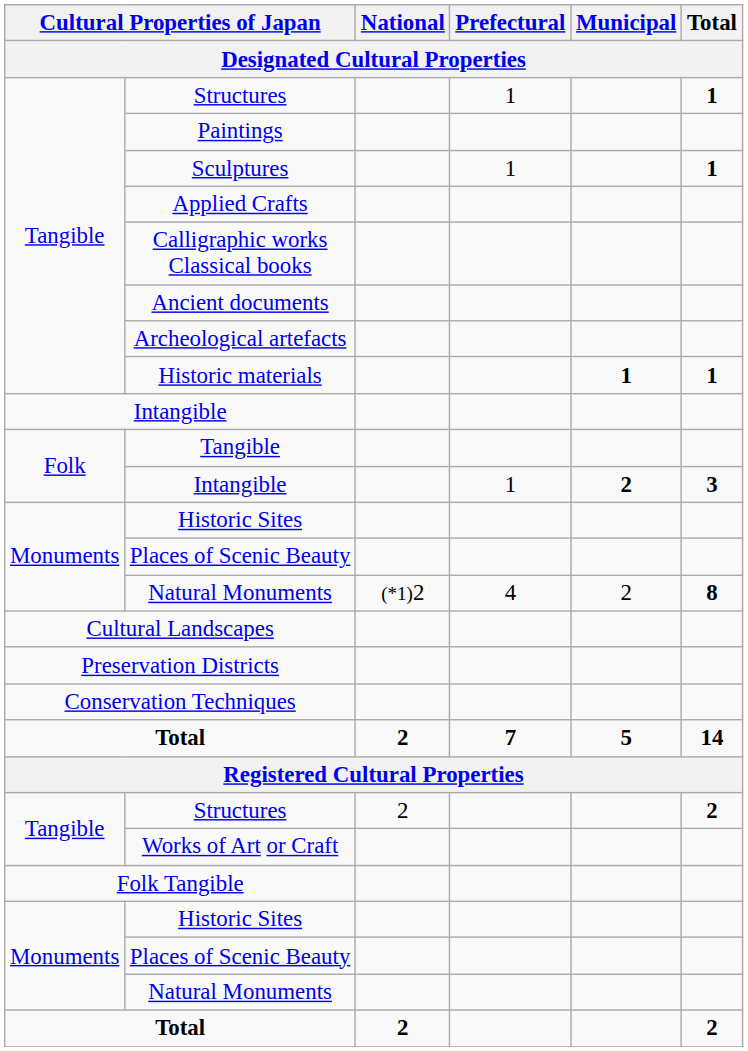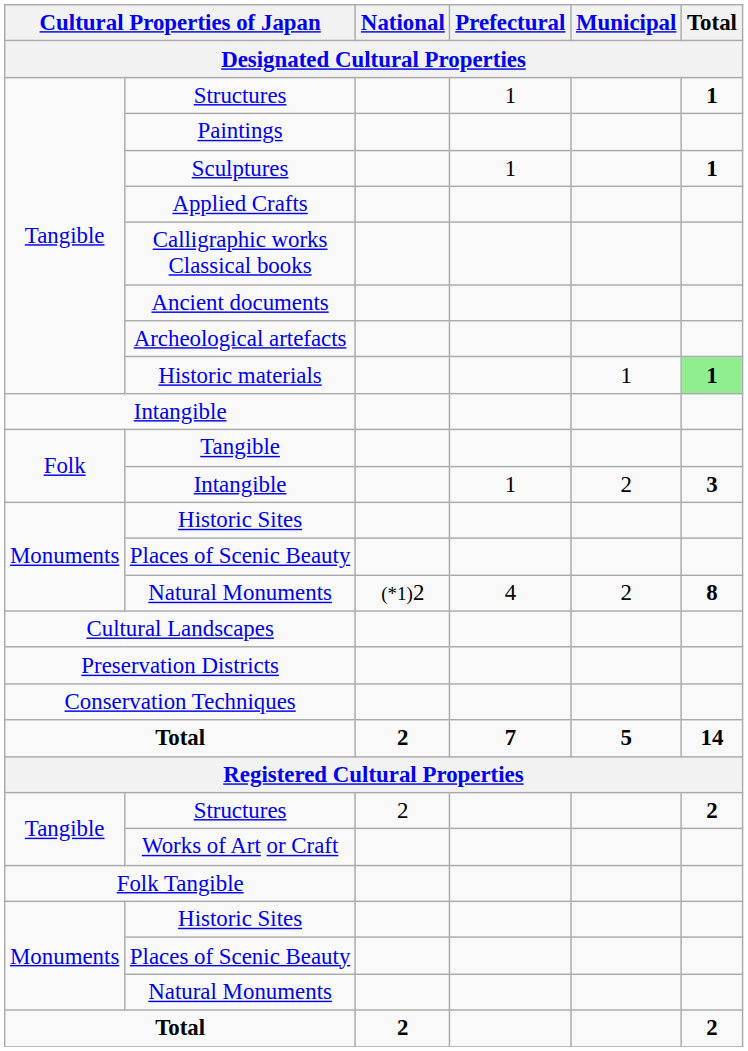(626, 374) bold -> (626, 374) normal
(712, 374) no background -> (712, 374) lightgreen background
(626, 483) bold -> (626, 483) normal
